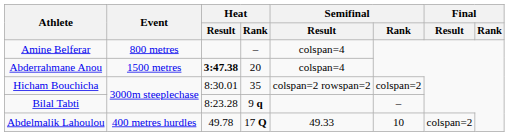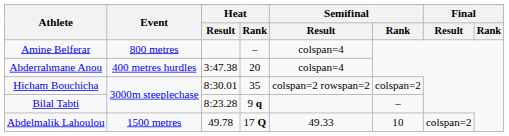(154, 67) 1500 metres -> (154, 67) 400 metres hurdles
(221, 67) bold -> (221, 67) normal
(154, 122) 400 metres hurdles -> (154, 122) 1500 metres
